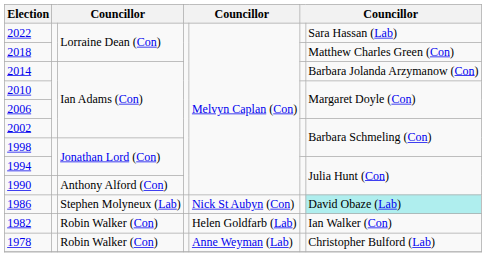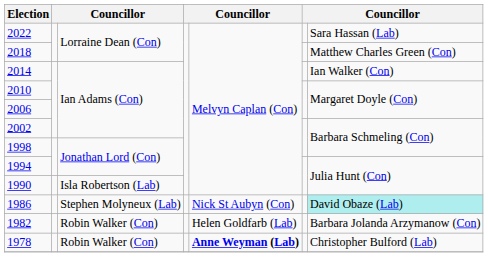(393, 71) Barbara Jolanda Arzymanow (Con) -> (352, 71) Ian Walker (Con)
(114, 185) Anthony Alford (Con) -> (110, 185) Isla Robertson (Lab)
(350, 223) Ian Walker (Con) -> (395, 223) Barbara Jolanda Arzymanow (Con)
(242, 242) normal -> (245, 242) bold
